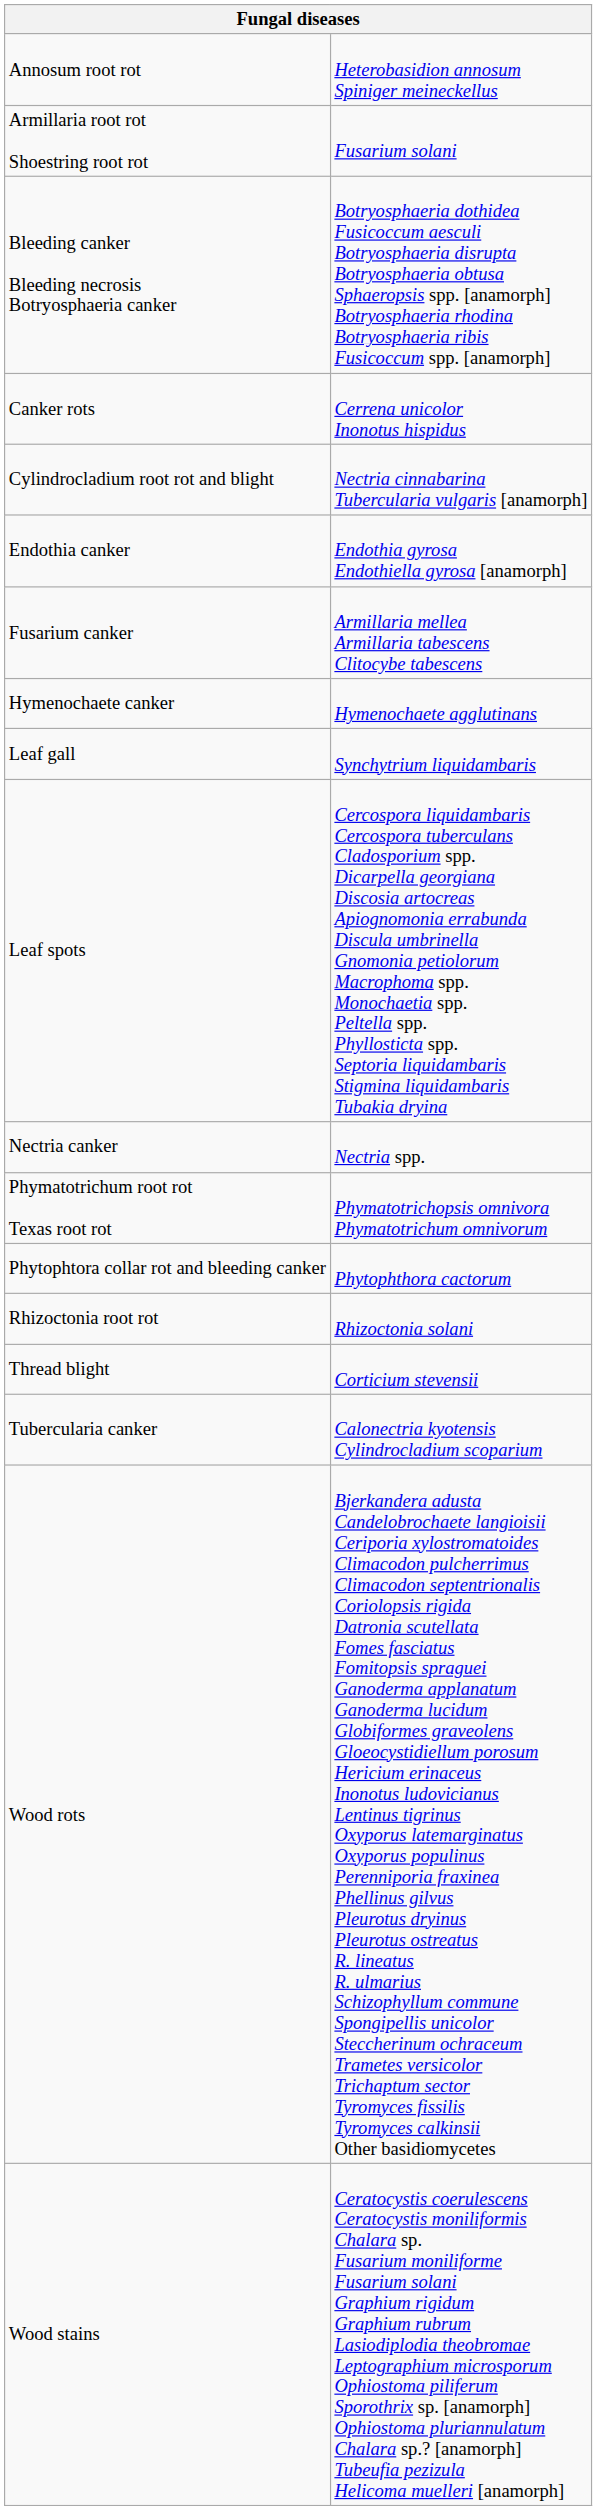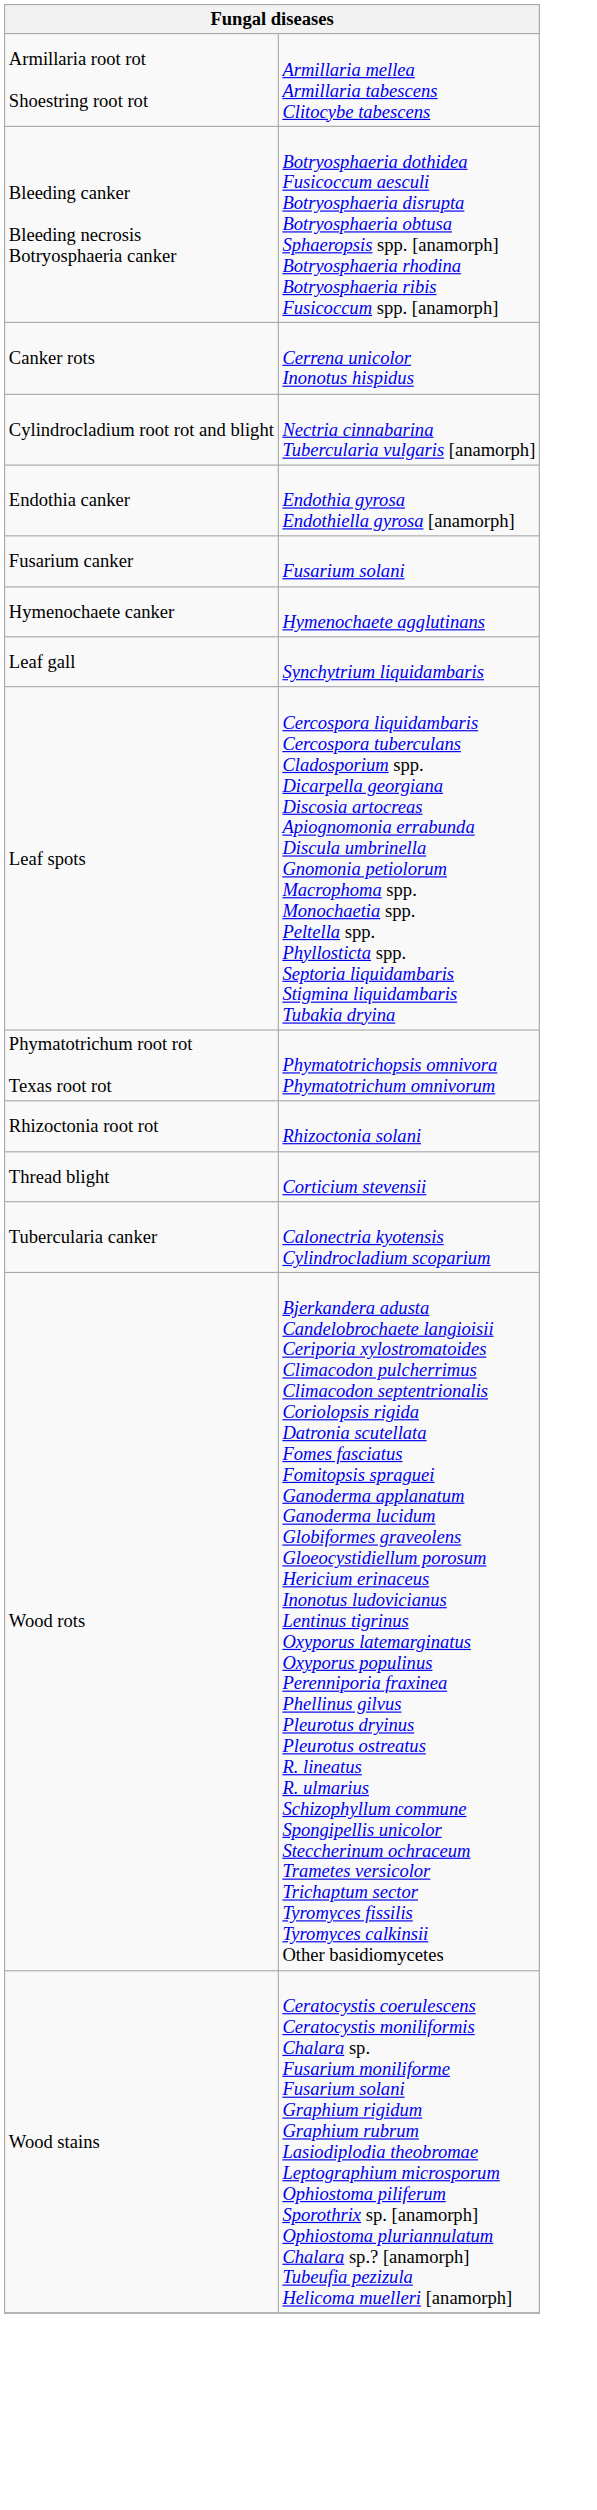- row: (75, 69)
(395, 151) Fusarium solani -> (360, 90) Armillaria mellea Armillaria tabescens Clitocybe tabescens
(412, 642) Armillaria mellea Armillaria tabescens Clitocybe tabescens -> (343, 571) Fusarium solani
- row: (63, 1146)
- row: (167, 1268)
